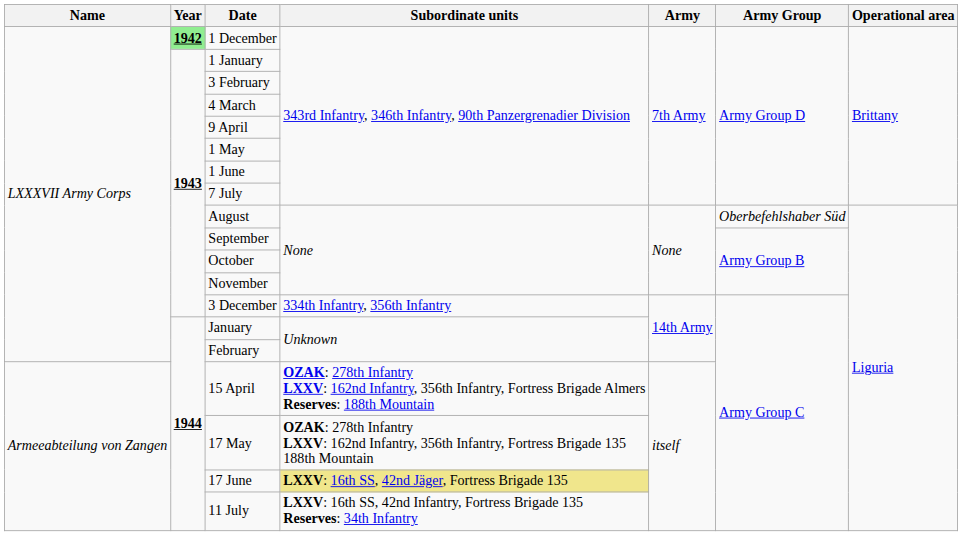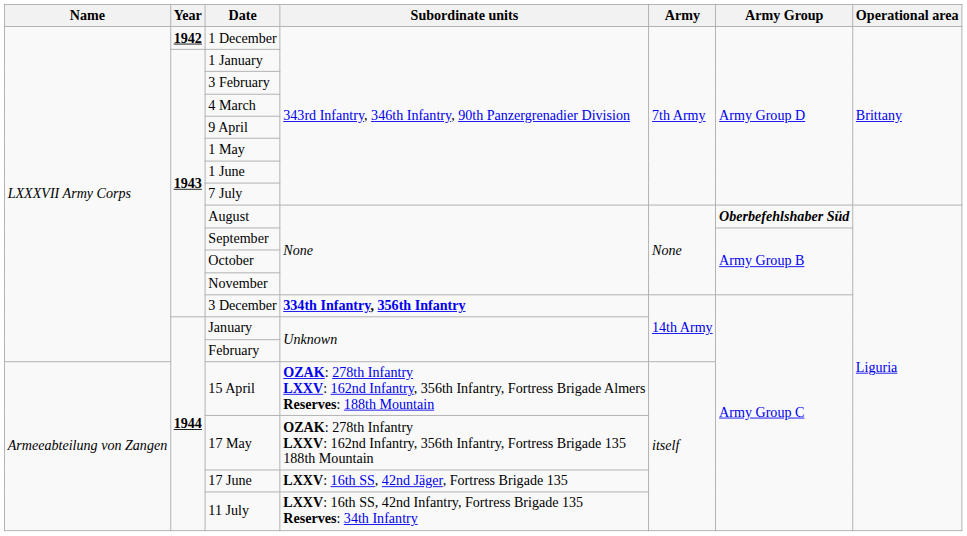(188, 37) lightgreen background -> (188, 37) no background
(782, 216) normal -> (784, 216) bold
(367, 305) normal -> (374, 305) bold
(426, 480) khaki background -> (426, 480) no background
